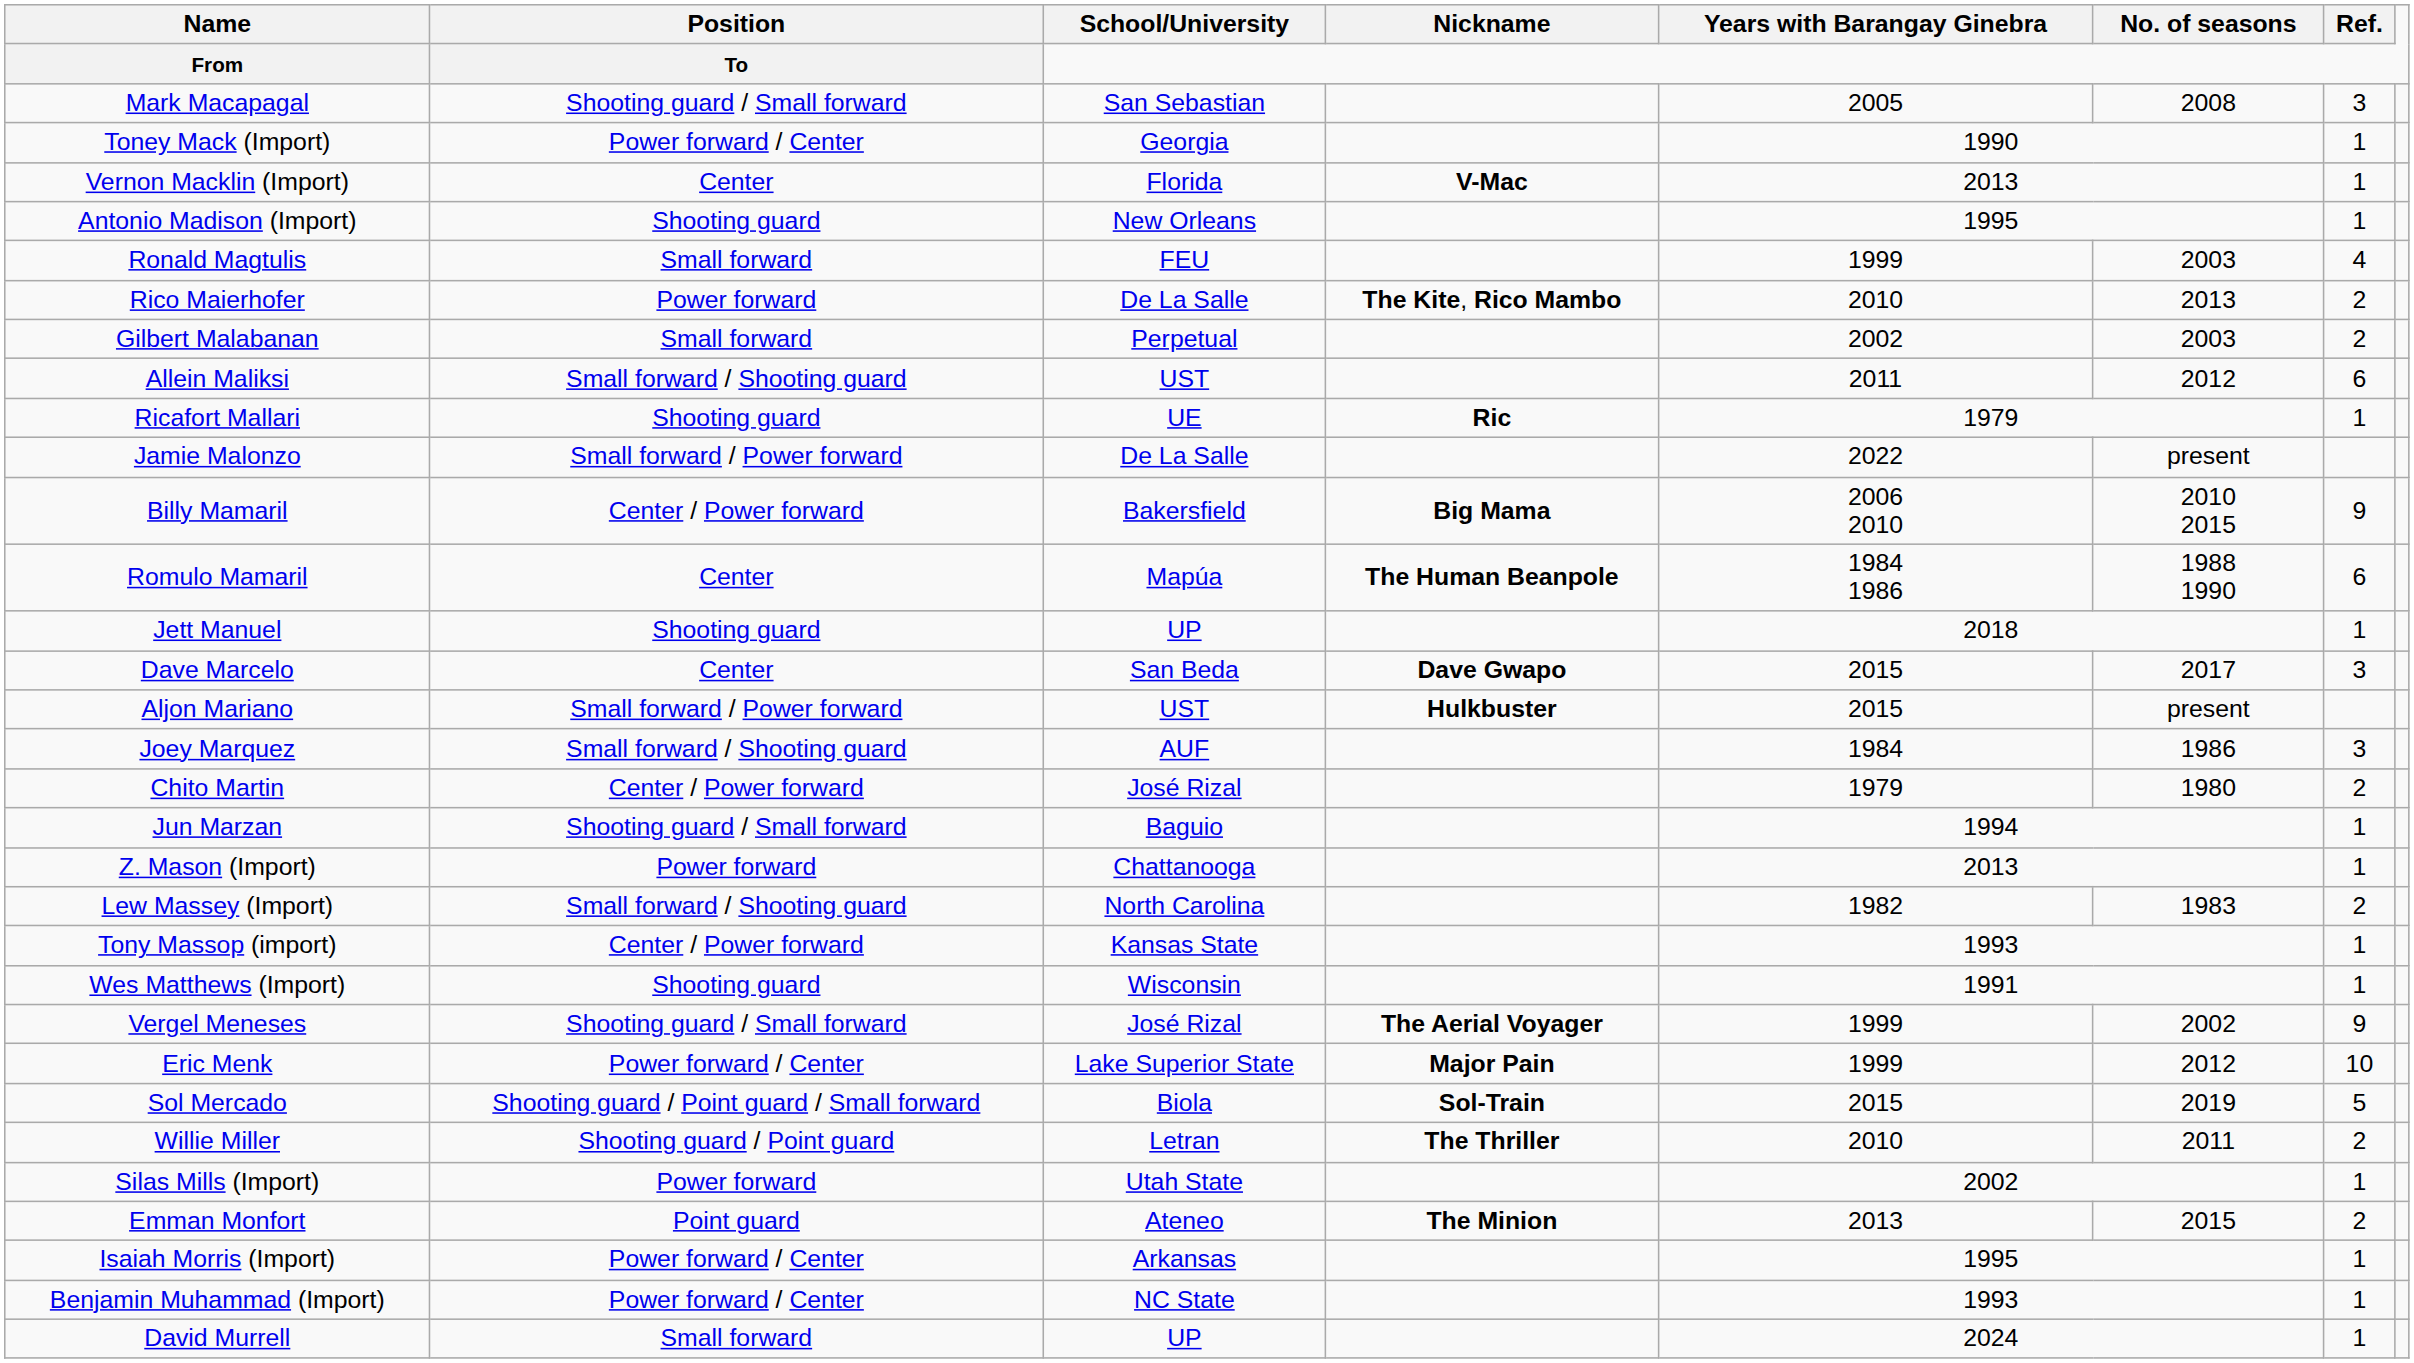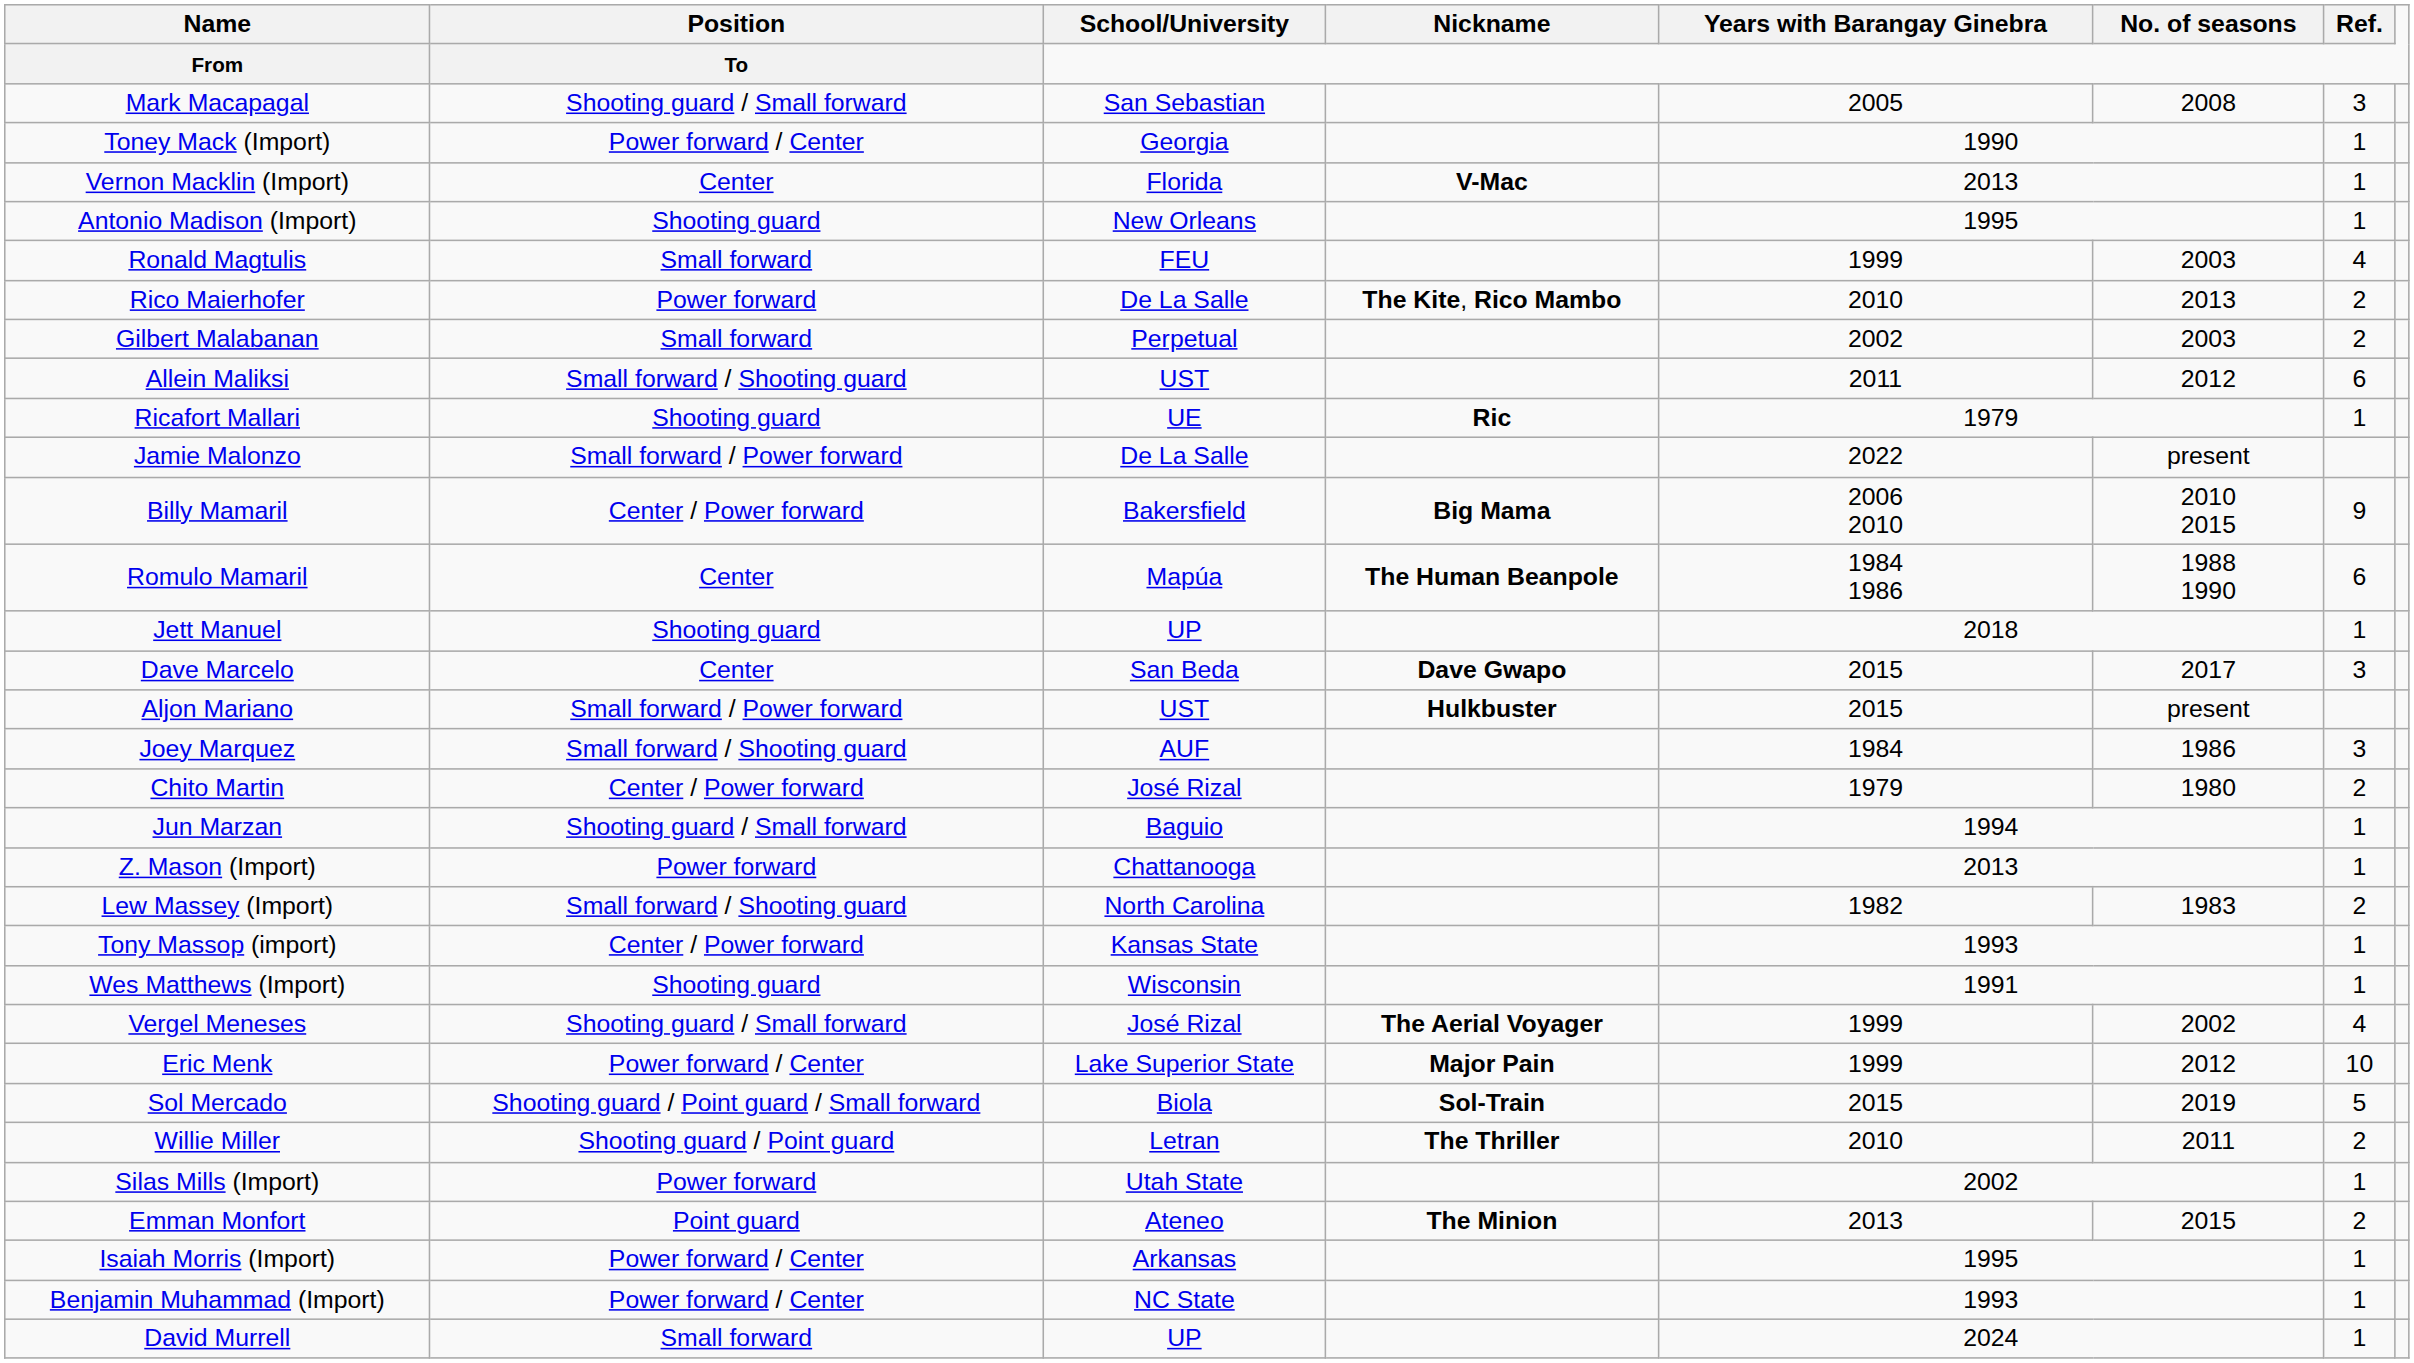(2359, 1023) 9 -> (2359, 1023) 4
